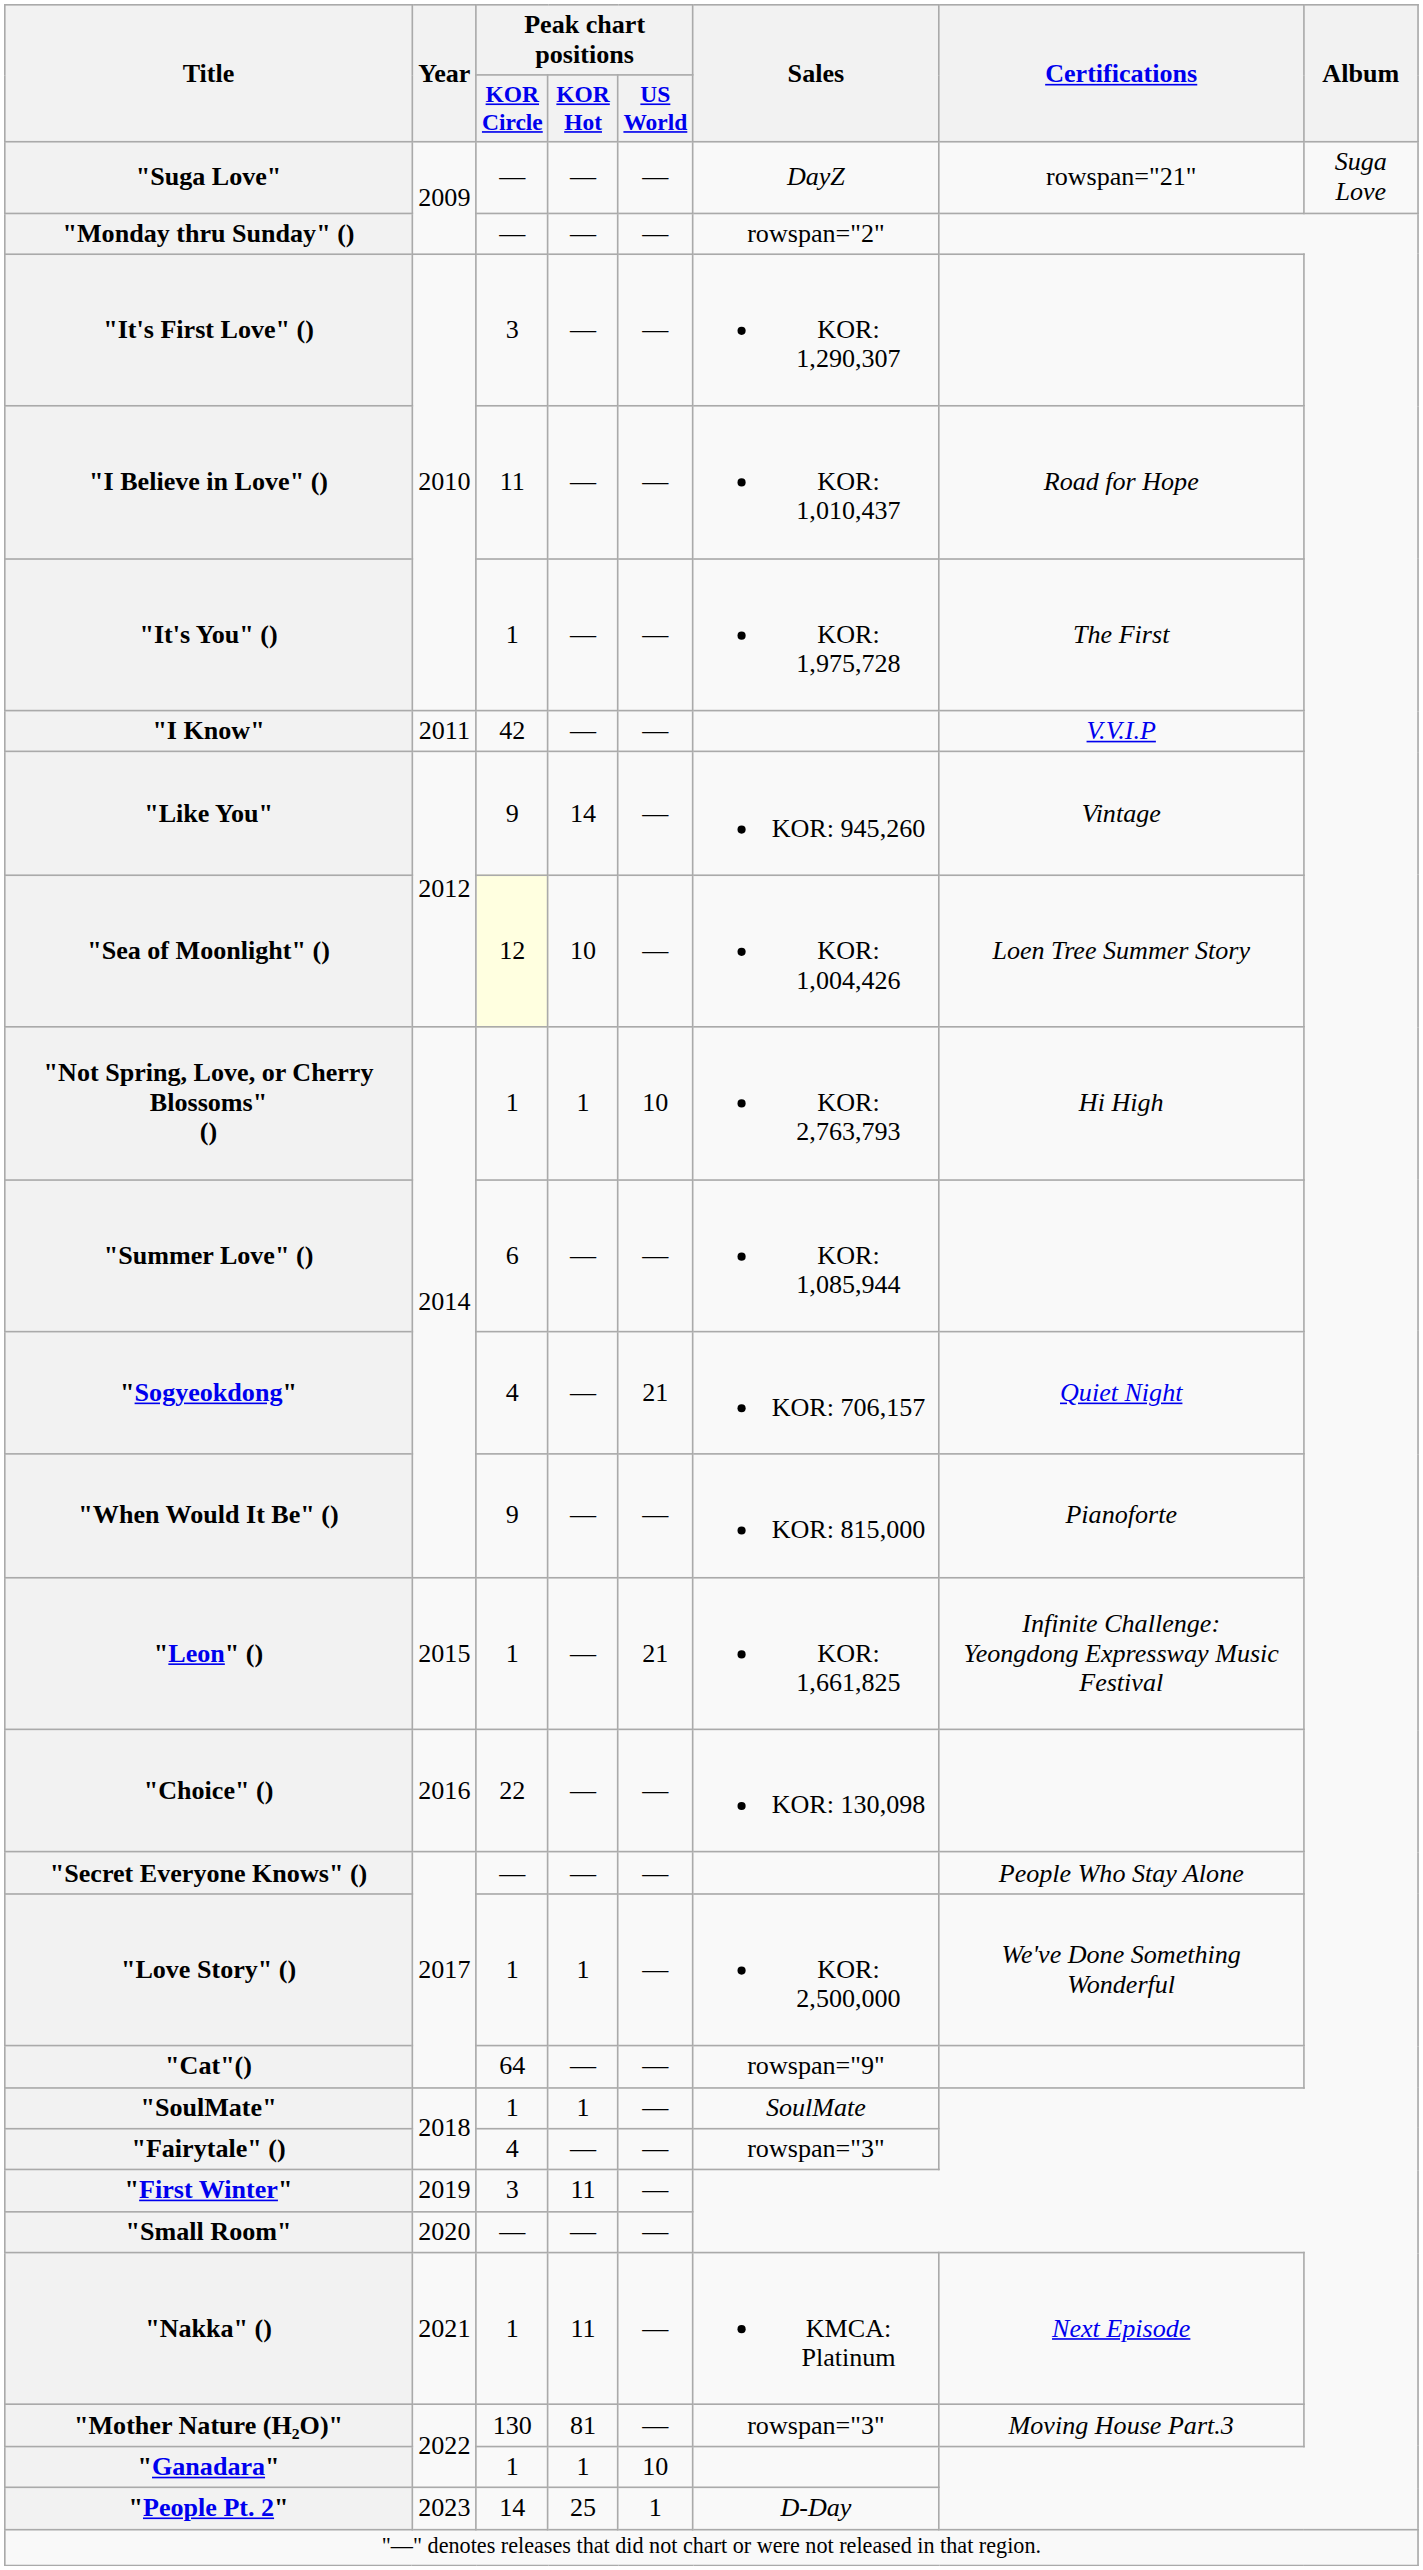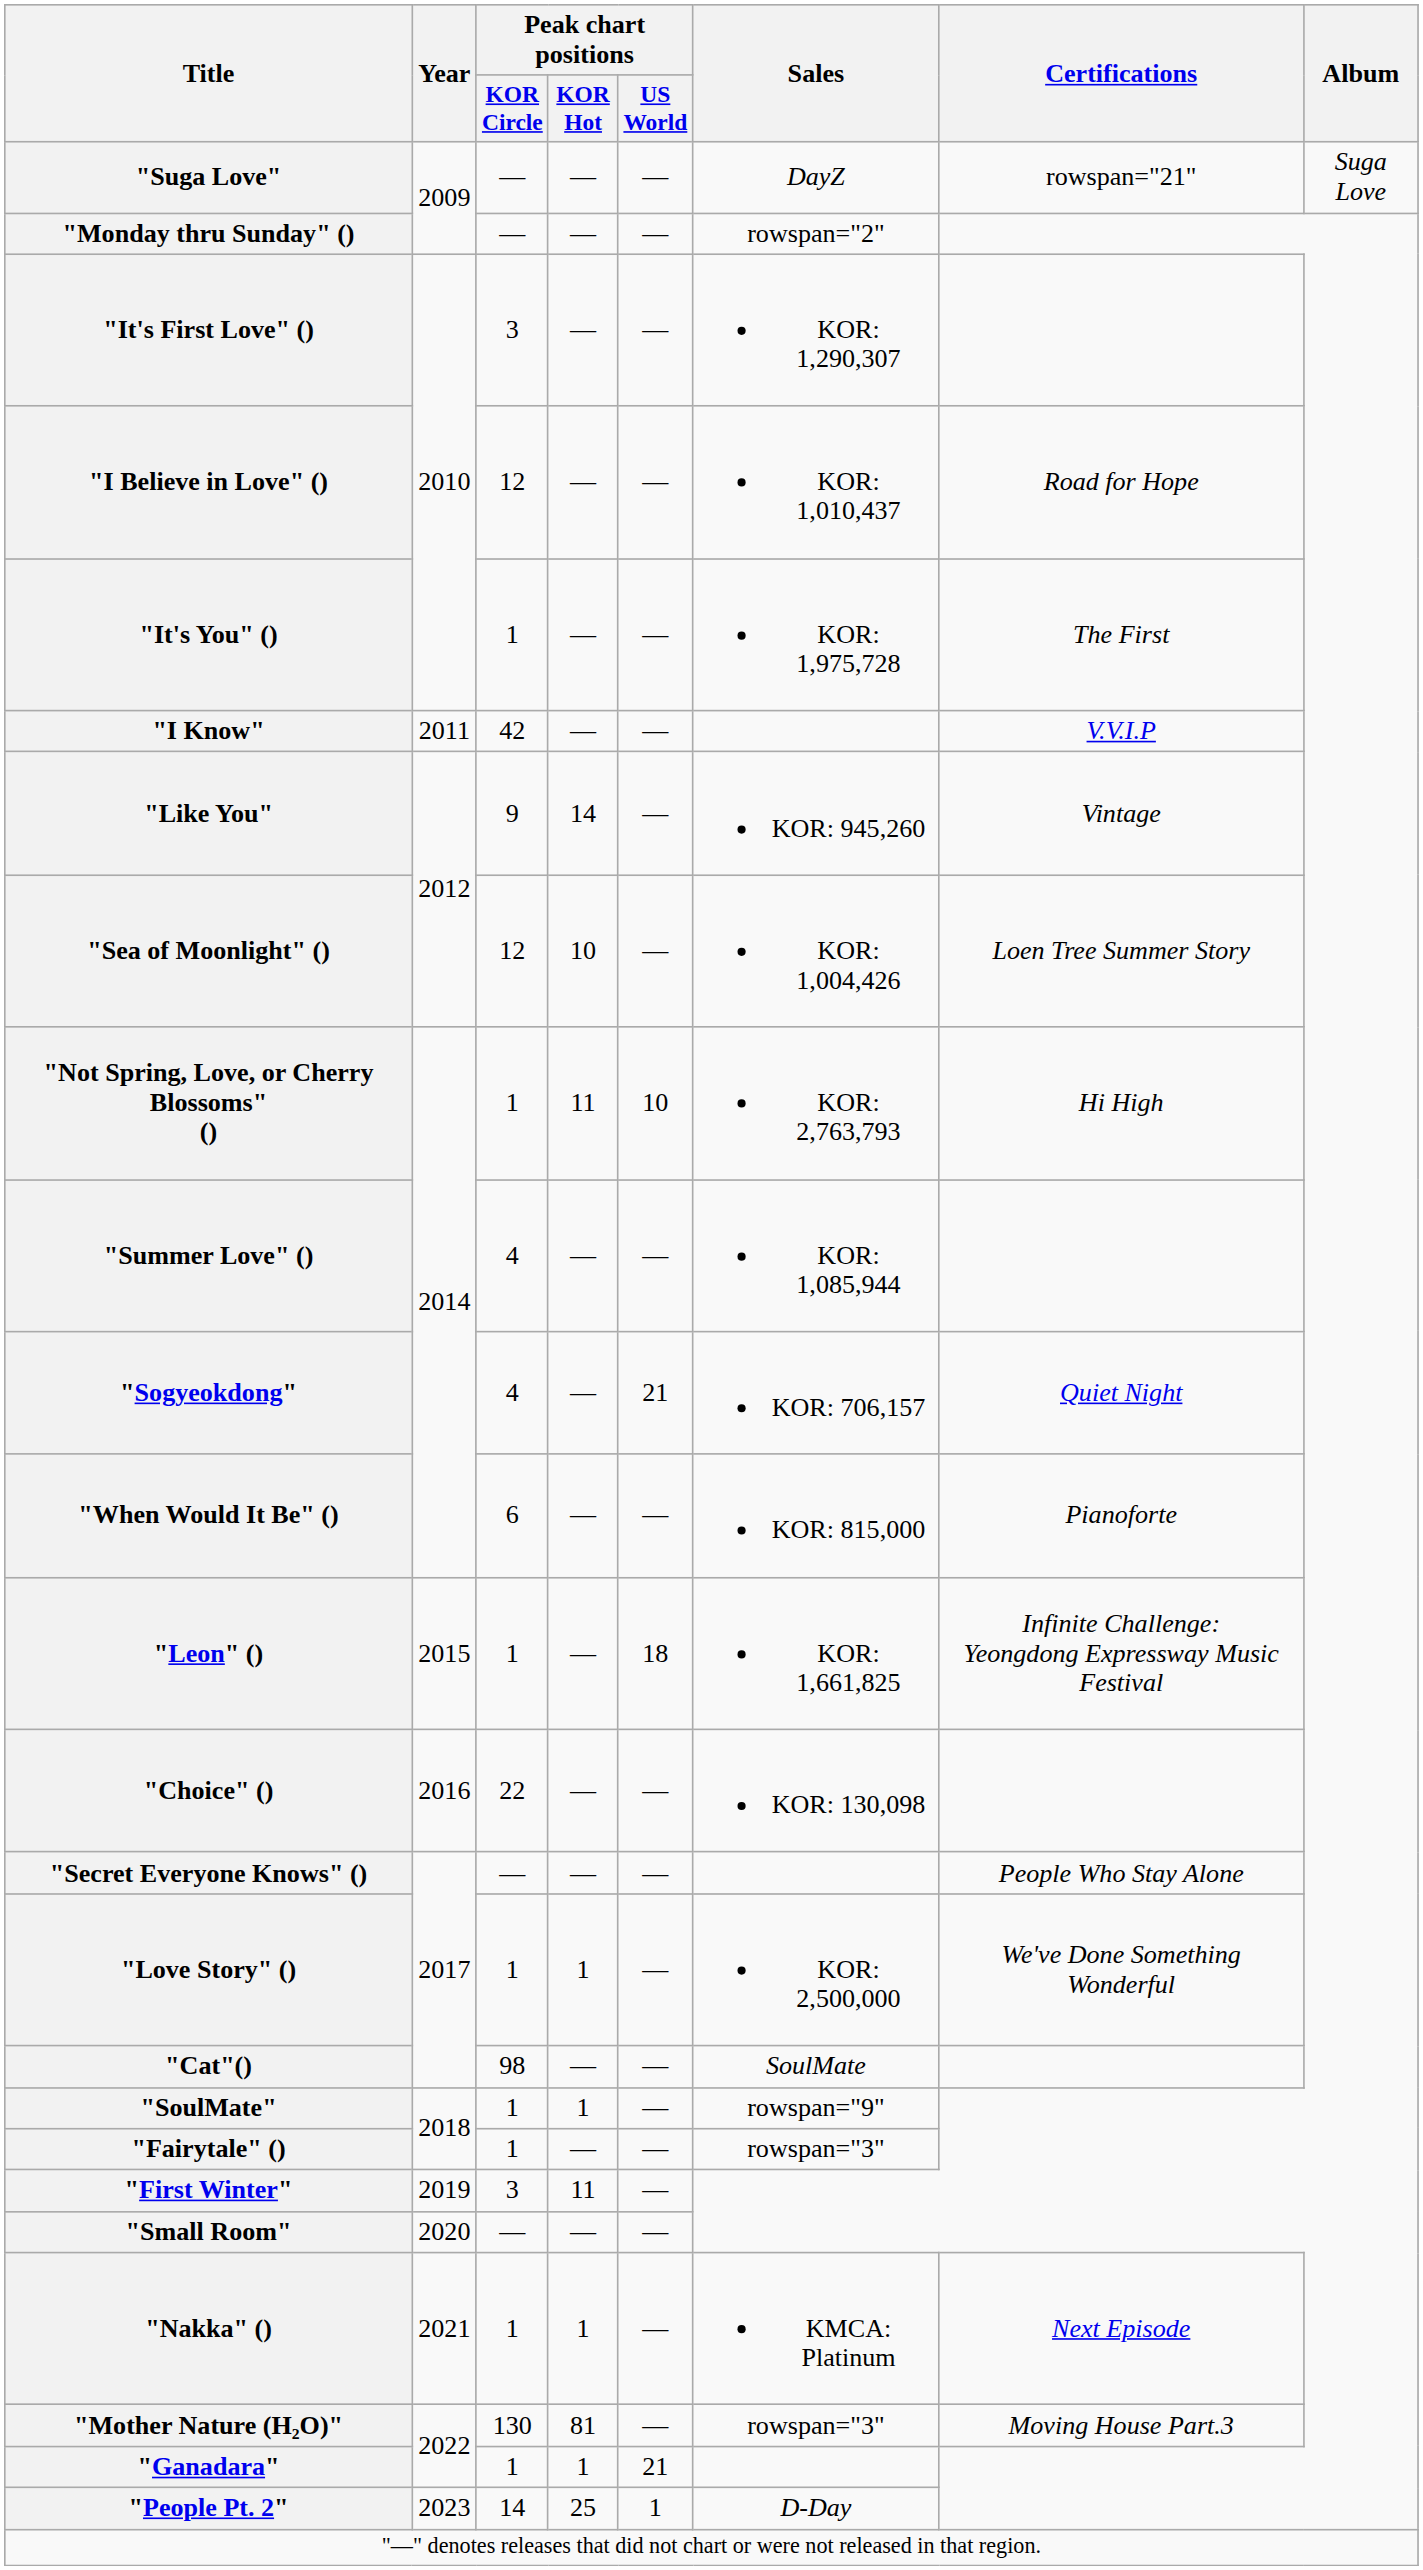(512, 481) 11 -> (512, 481) 12
(512, 950) lightyellow background -> (512, 950) no background
(583, 1102) 1 -> (583, 1102) 11
(512, 1255) 6 -> (512, 1255) 4
(512, 1515) 9 -> (512, 1515) 6
(655, 1652) 21 -> (655, 1652) 18
(512, 2066) 64 -> (512, 2066) 98
(816, 2066) rowspan="9" -> (816, 2066) SoulMate
(816, 2107) SoulMate -> (816, 2107) rowspan="9"
(512, 2148) 4 -> (512, 2148) 1
(583, 2328) 11 -> (583, 2328) 1
(655, 2466) 10 -> (655, 2466) 21
